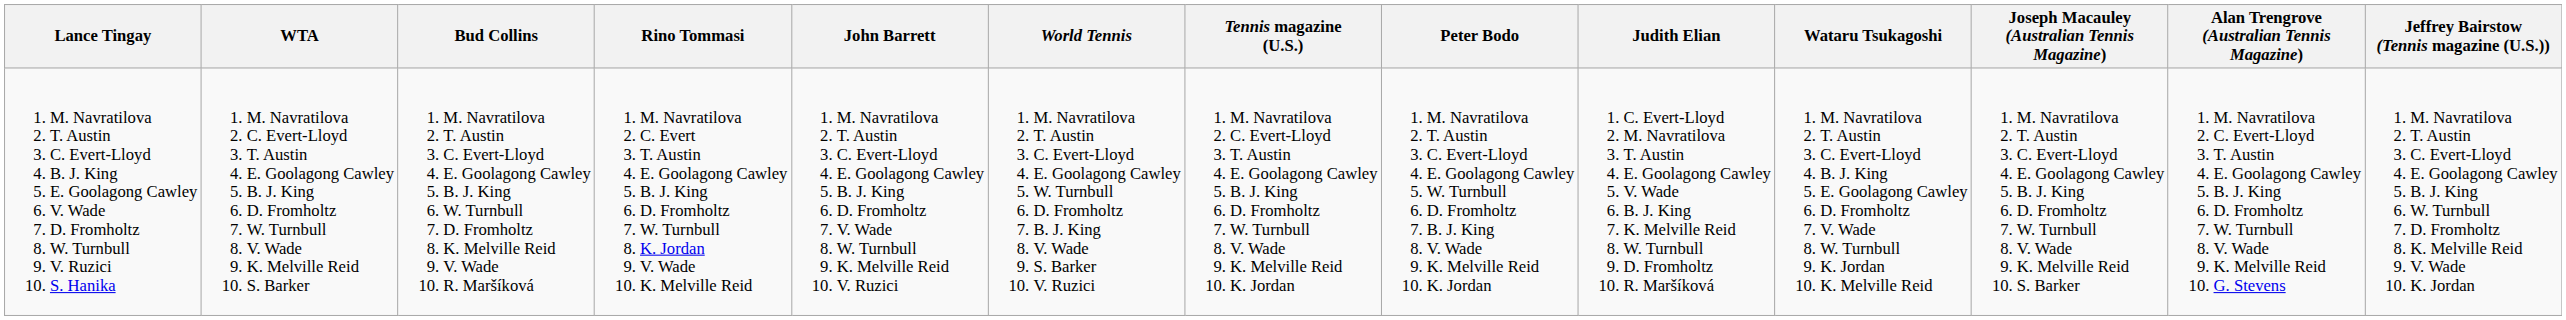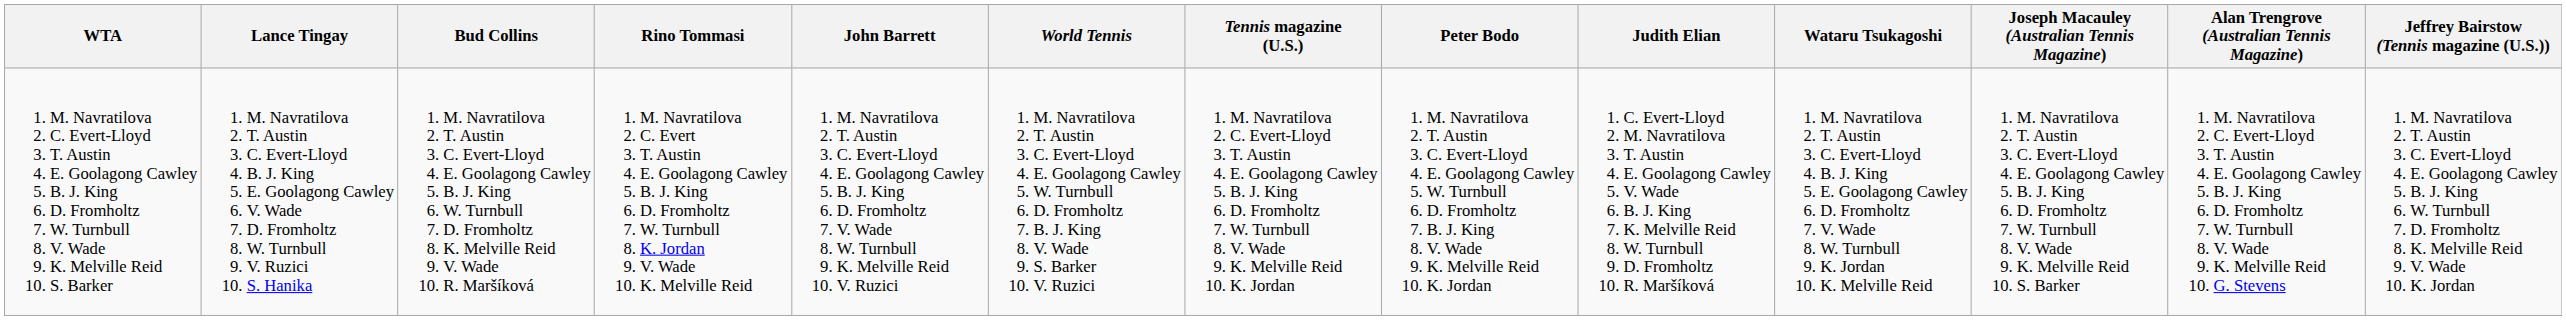columns swapped: (300, 36) <-> (103, 36)
